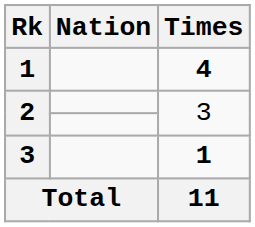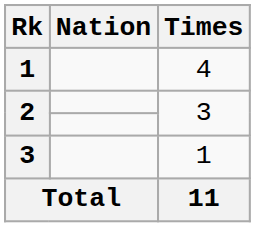(204, 70) bold -> (204, 70) normal
(204, 156) bold -> (204, 156) normal
